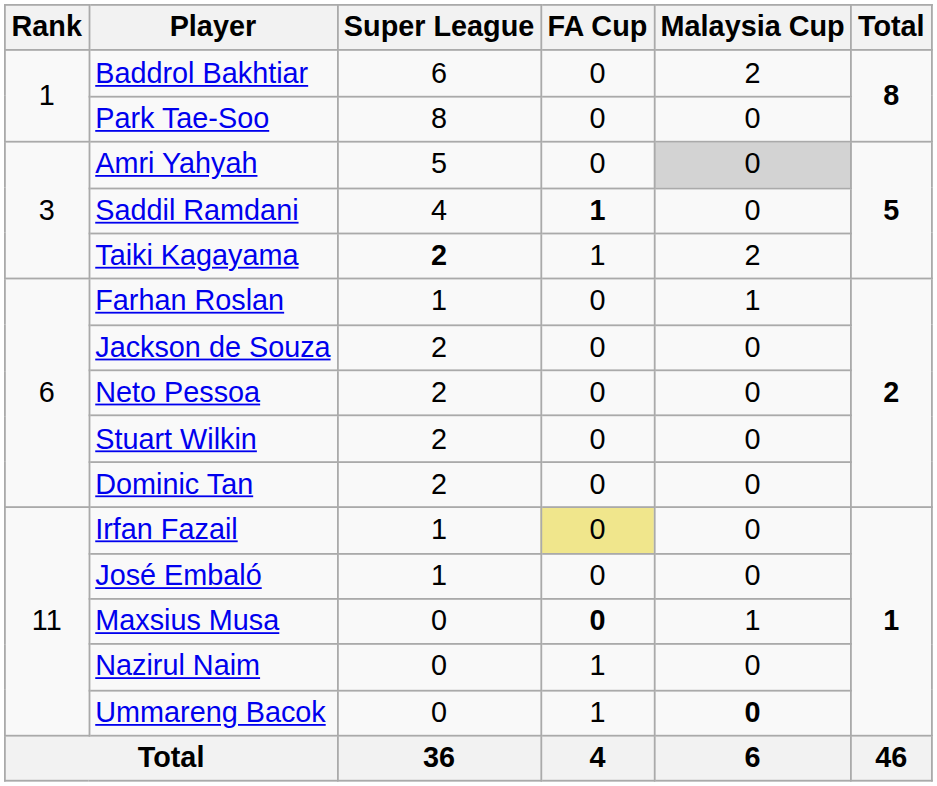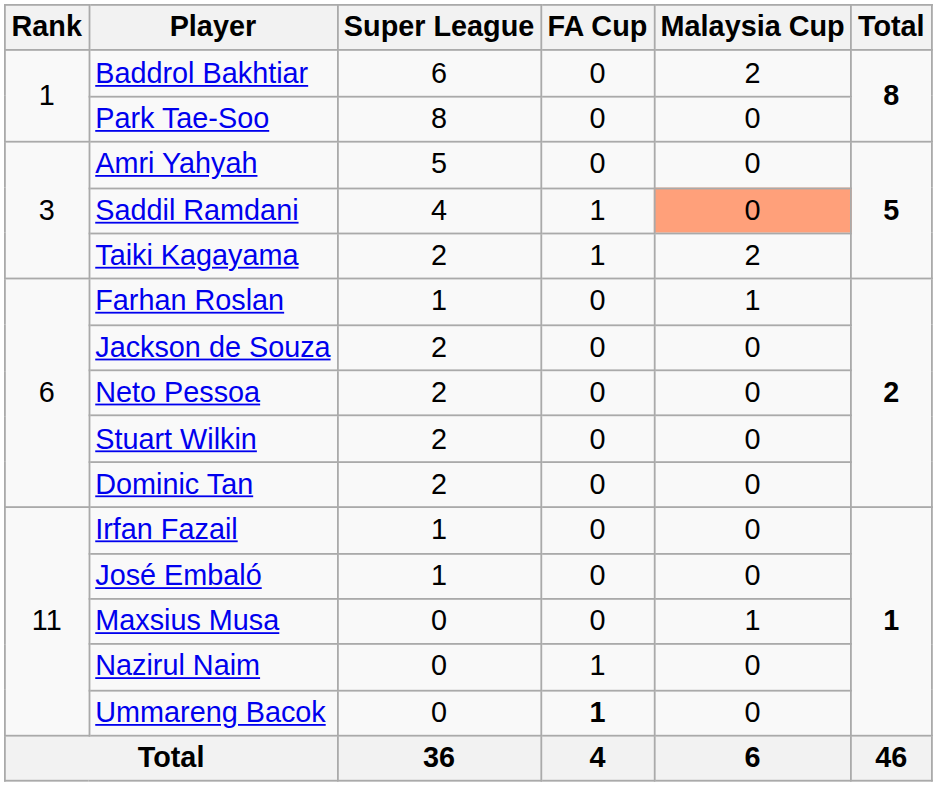(753, 164) lightgrey background -> (753, 164) no background
(597, 210) bold -> (597, 210) normal
(753, 210) no background -> (753, 210) lightsalmon background
(439, 255) bold -> (439, 255) normal
(597, 529) khaki background -> (597, 529) no background
(597, 621) bold -> (597, 621) normal
(597, 712) normal -> (597, 712) bold
(753, 712) bold -> (753, 712) normal
